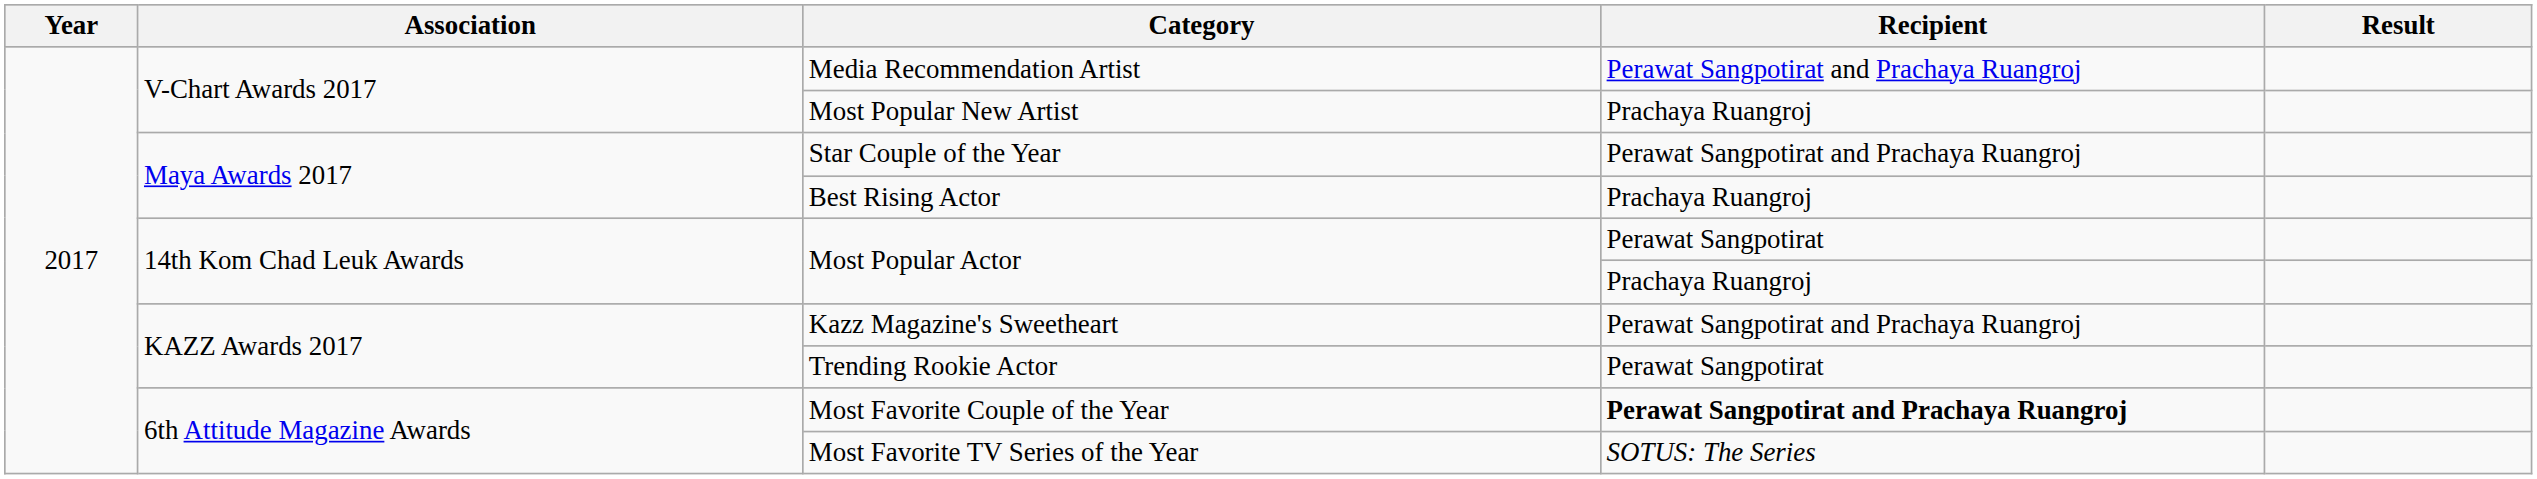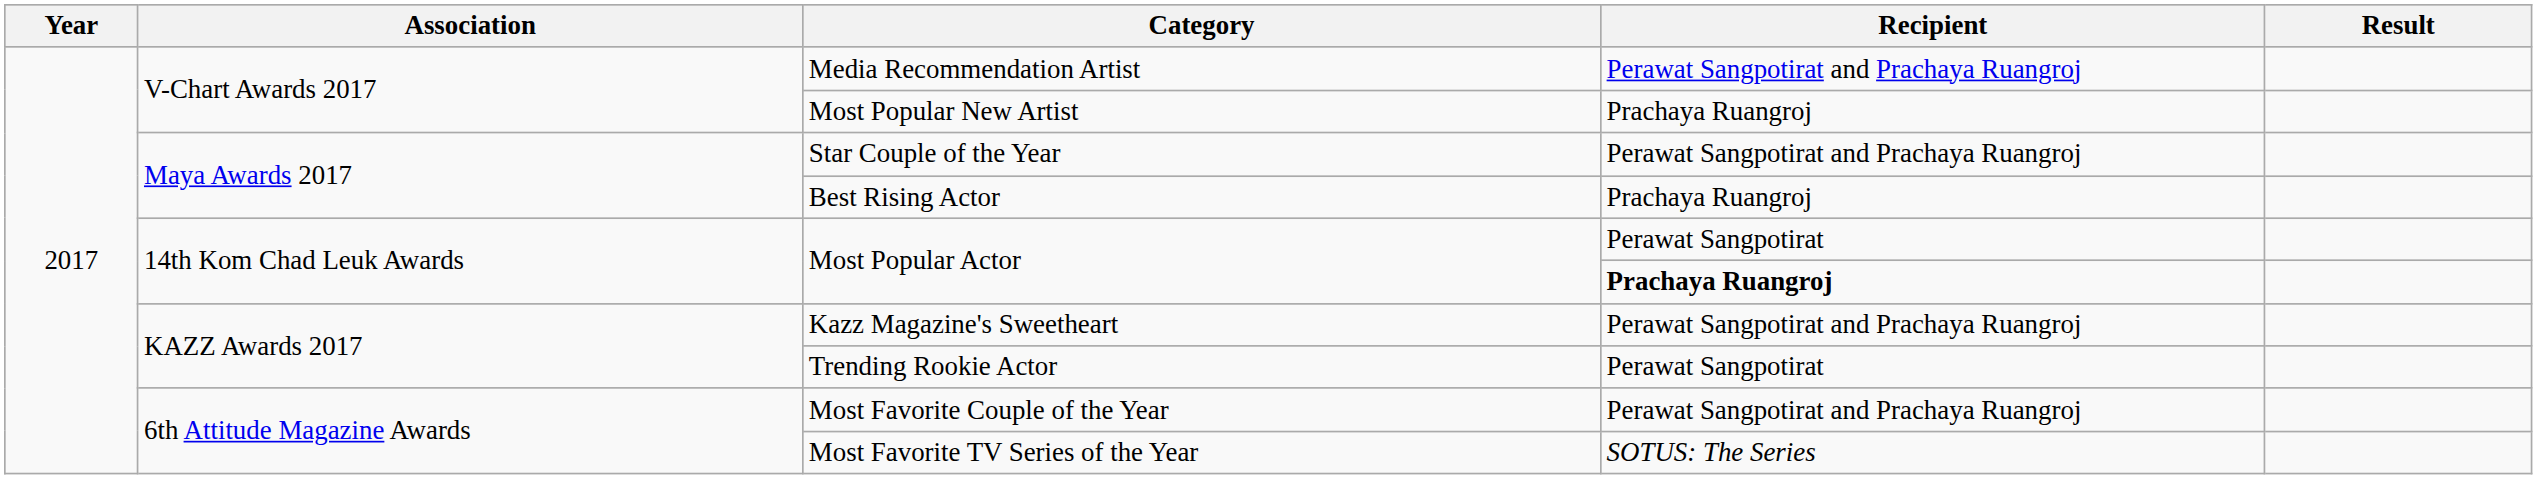(1709, 281) normal -> (1719, 281) bold
(1867, 409) bold -> (1844, 409) normal
